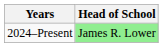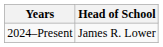(117, 33) lightgreen background -> (117, 33) no background
